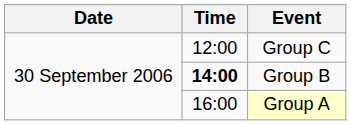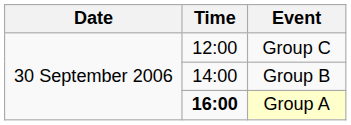(215, 76) bold -> (215, 76) normal
(215, 104) normal -> (215, 104) bold
